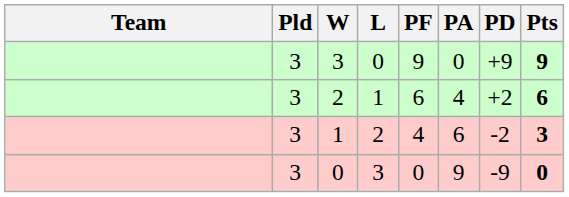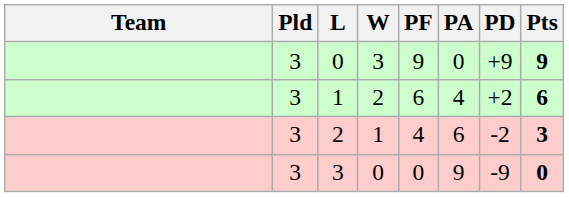columns swapped: (338, 23) <-> (378, 23)
